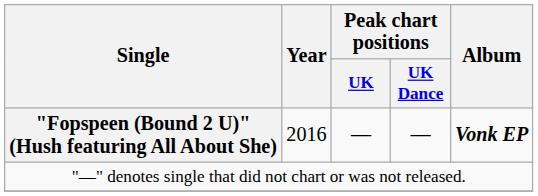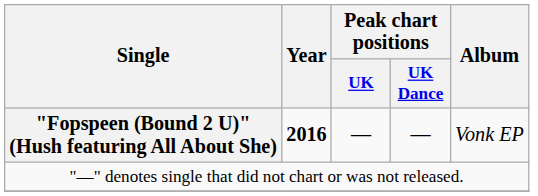(306, 134) normal -> (306, 134) bold
(492, 134) bold -> (489, 134) normal
